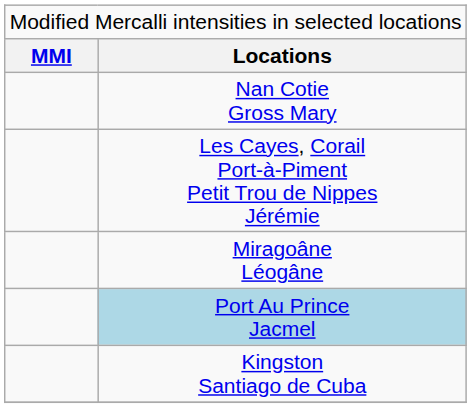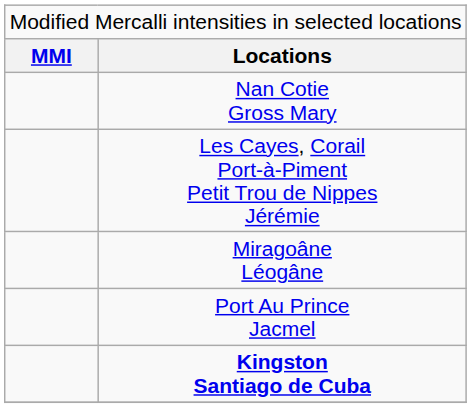(282, 317) lightblue background -> (282, 317) no background
(282, 373) normal -> (282, 373) bold
